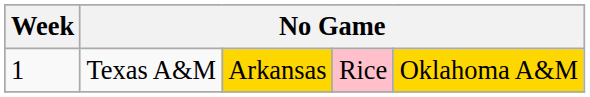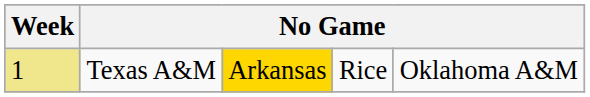(18, 70) no background -> (18, 70) khaki background
(363, 70) pink background -> (363, 70) no background
(489, 70) gold background -> (489, 70) no background
